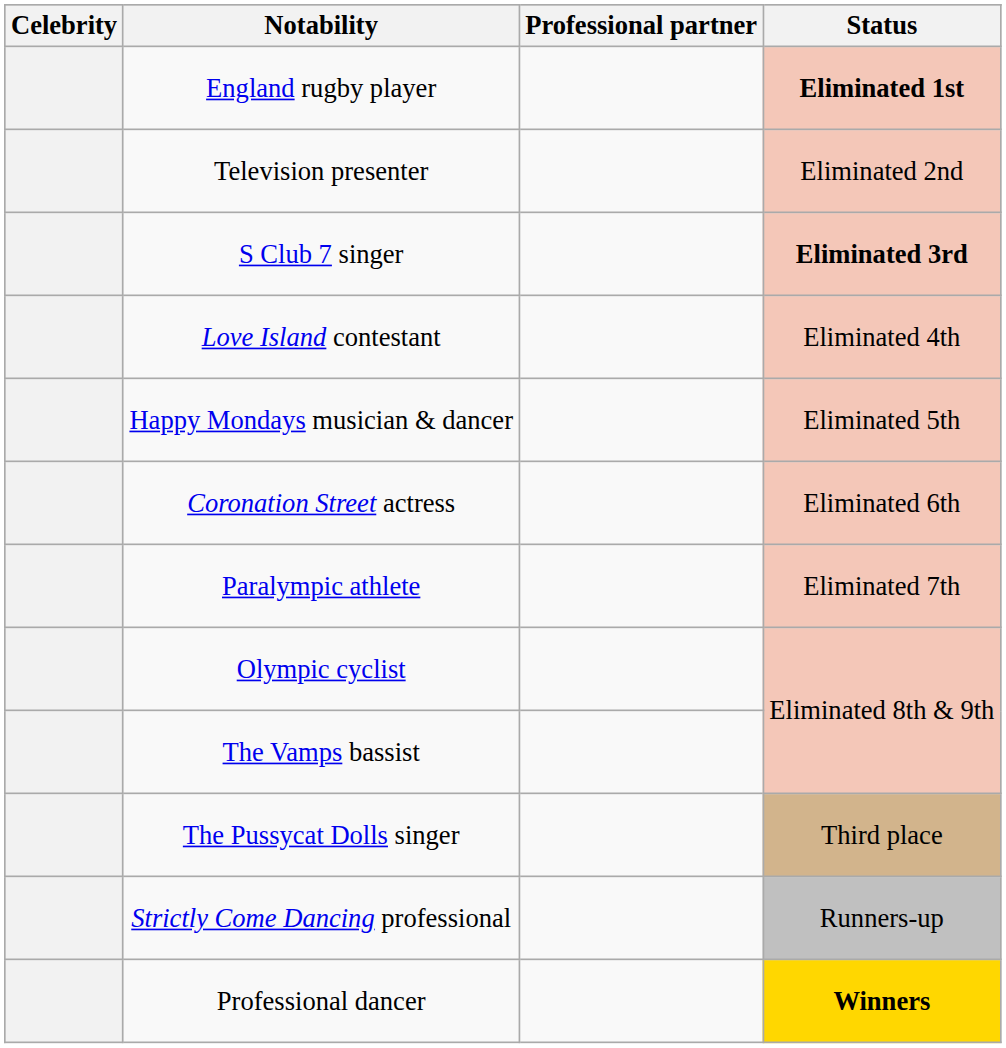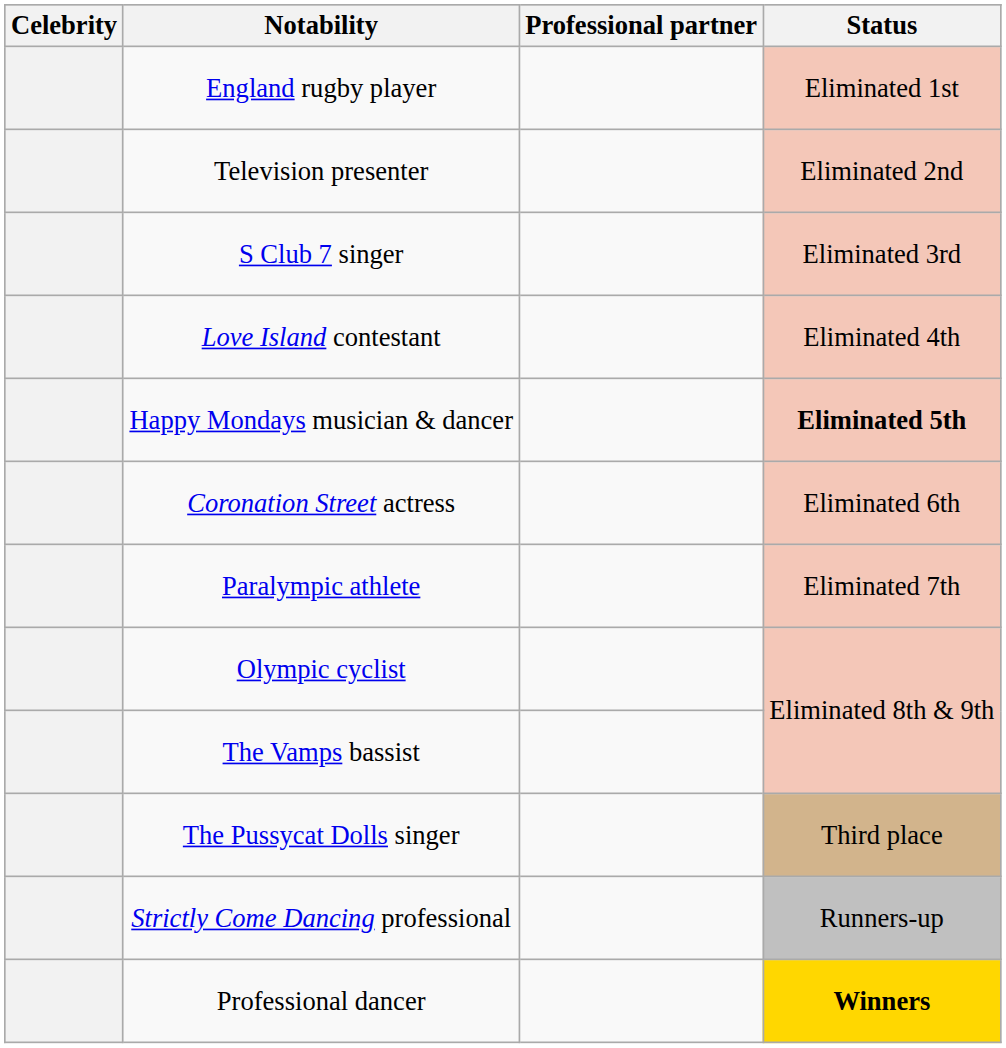(882, 88) bold -> (882, 88) normal
(882, 254) bold -> (882, 254) normal
(882, 420) normal -> (882, 420) bold
